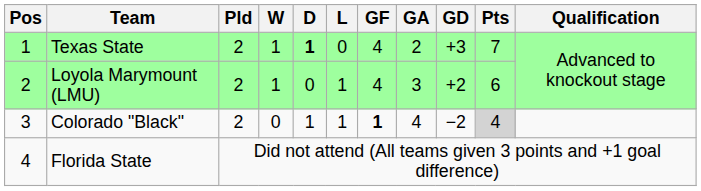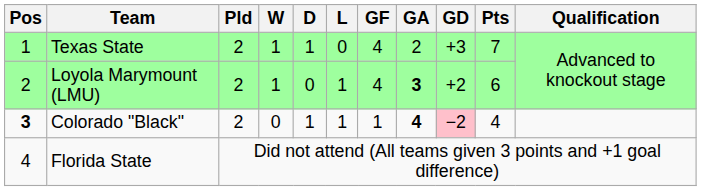(310, 46) bold -> (310, 46) normal
(416, 84) normal -> (416, 84) bold
(26, 123) normal -> (26, 123) bold
(377, 123) bold -> (377, 123) normal
(416, 123) normal -> (416, 123) bold
(456, 123) no background -> (456, 123) pink background
(496, 123) lightgrey background -> (496, 123) no background
